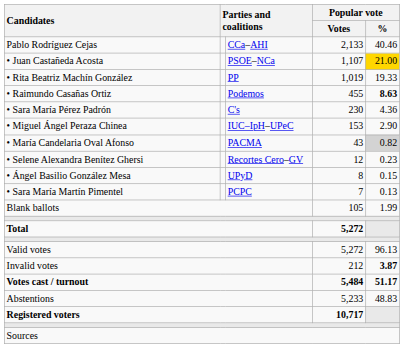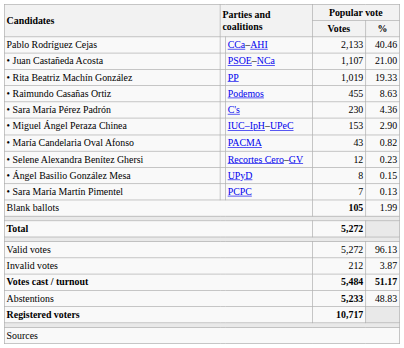(386, 61) gold background -> (386, 61) no background
(388, 94) bold -> (388, 94) normal
(388, 143) lightgrey background -> (388, 143) no background
(356, 208) normal -> (356, 208) bold
(388, 266) bold -> (388, 266) normal
(352, 298) normal -> (352, 298) bold
